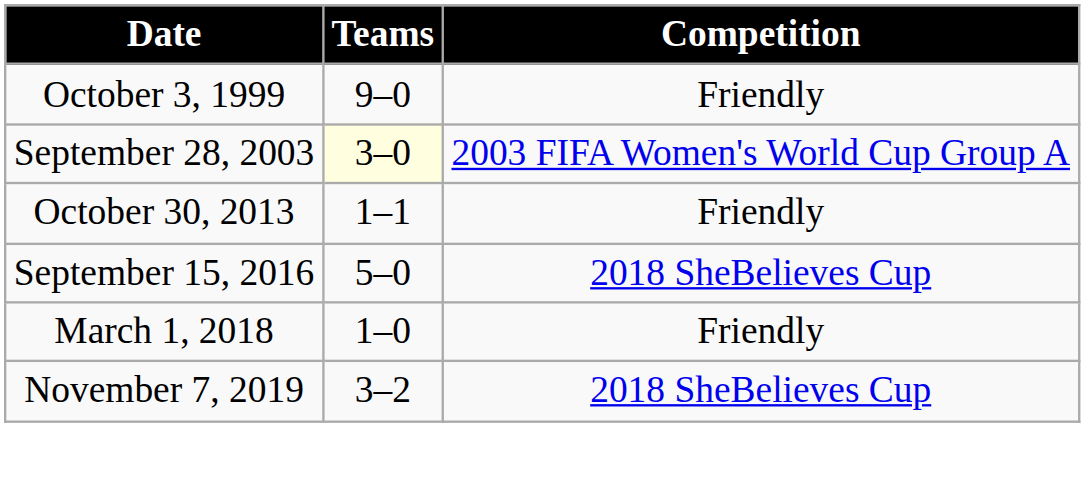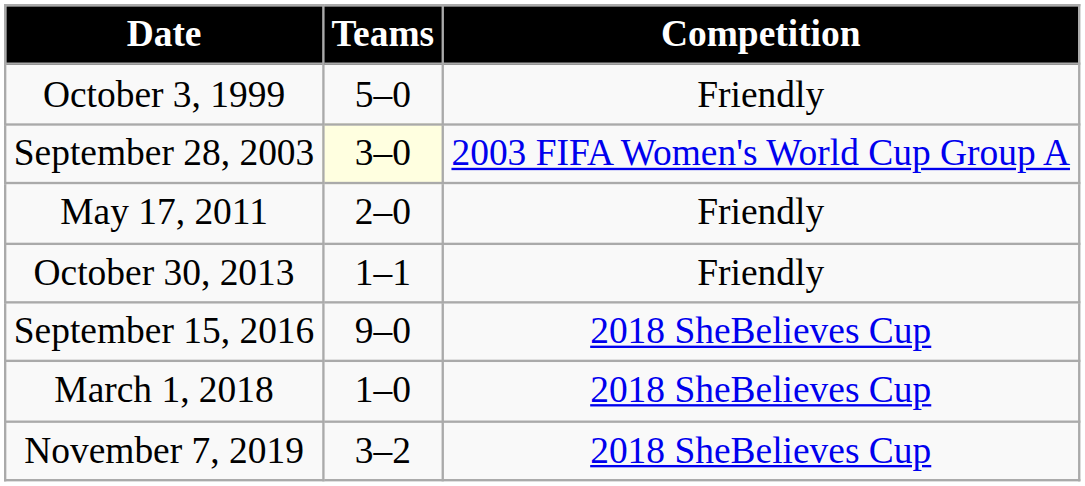(383, 93) 9–0 -> (383, 93) 5–0
+ row: (164, 212)
(383, 271) 5–0 -> (383, 331) 9–0
(761, 331) Friendly -> (761, 390) 2018 SheBelieves Cup
